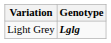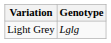(70, 30) bold -> (69, 30) normal
